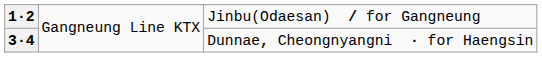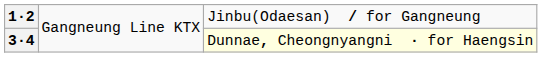(370, 40) no background -> (370, 40) lightyellow background
